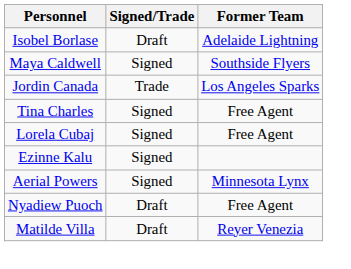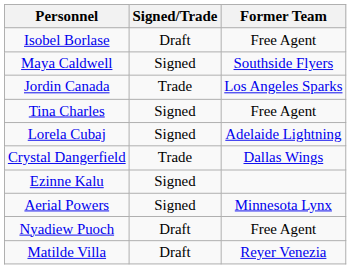(260, 39) Adelaide Lightning -> (283, 39) Free Agent
(260, 134) Free Agent -> (283, 134) Adelaide Lightning
+ row: (67, 157)
